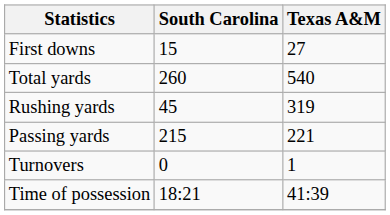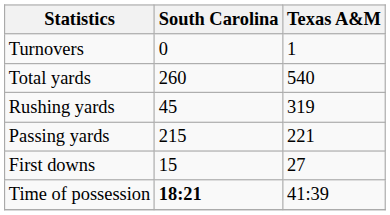rows swapped: (52, 48) <-> (46, 165)
(180, 194) normal -> (180, 194) bold
